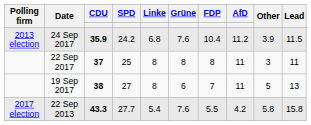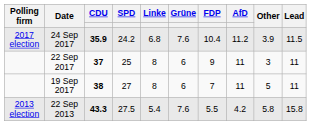(24, 40) 2013 election -> (24, 40) 2017 election
(183, 63) 8 -> (183, 63) 6
(212, 63) 8 -> (212, 63) 9
(294, 86) 13 -> (294, 86) 11
(24, 109) 2017 election -> (24, 109) 2013 election
(126, 109) 27.7 -> (126, 109) 27.5
